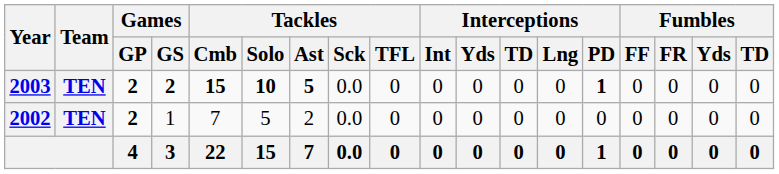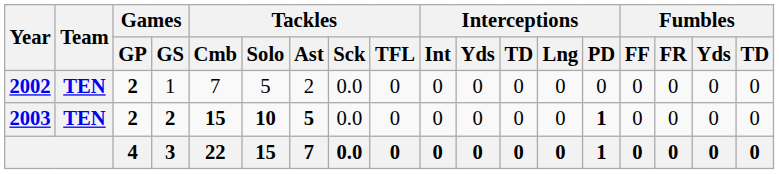rows swapped: (30, 119) <-> (30, 86)
